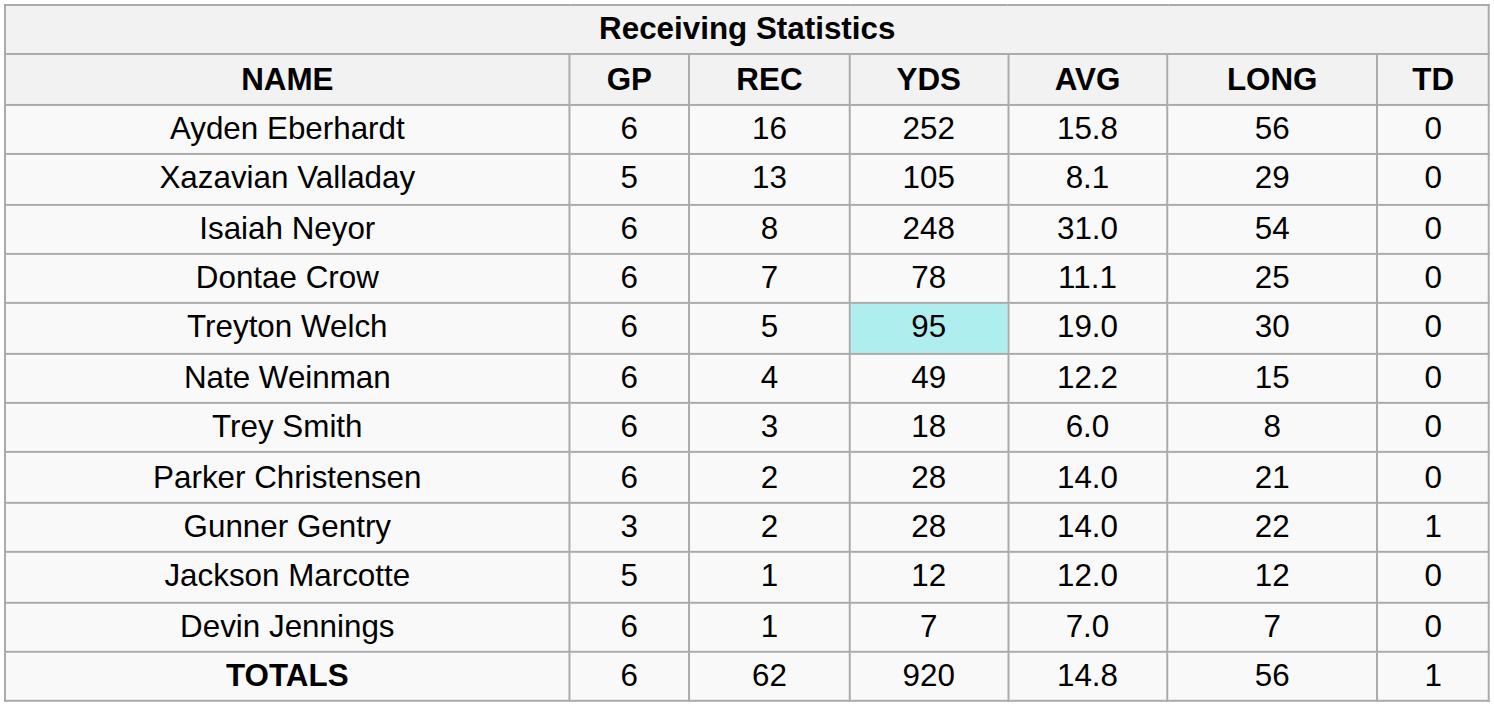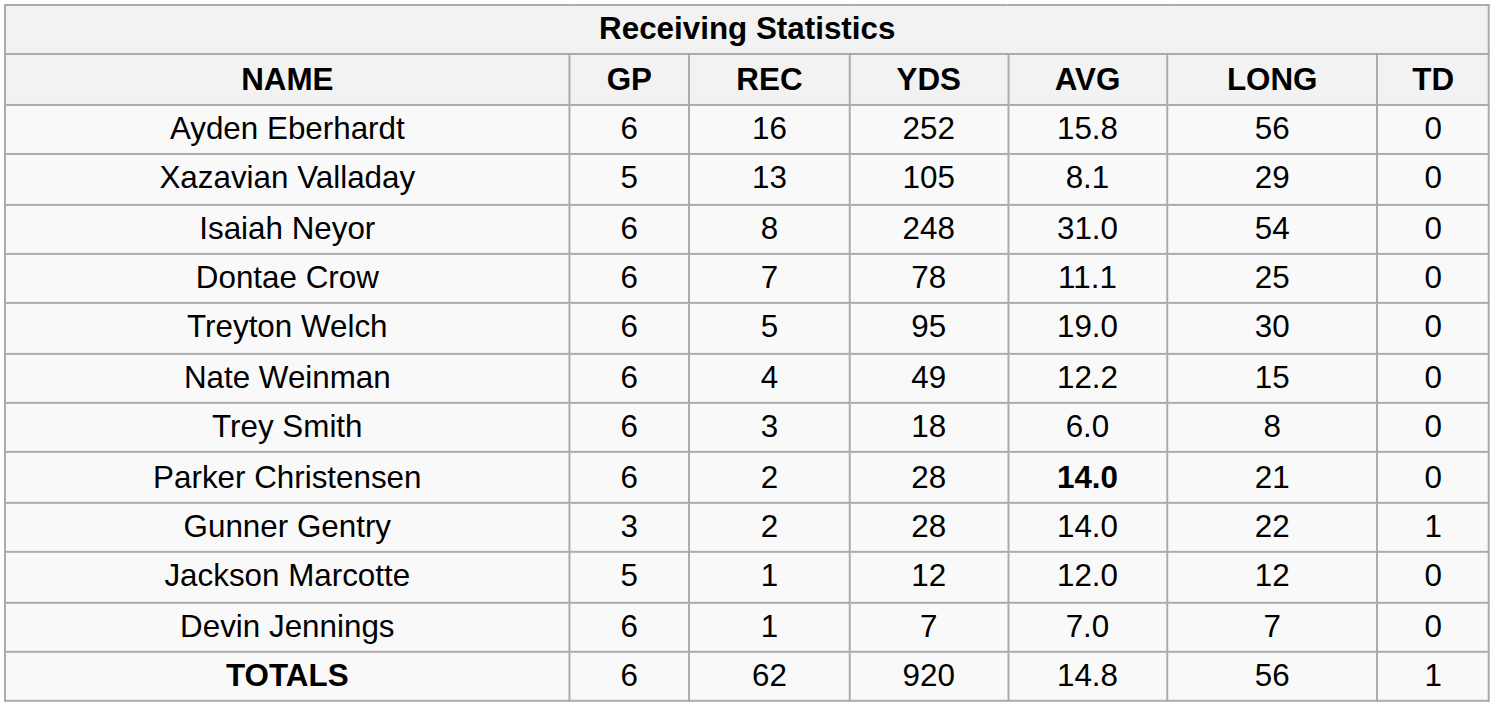(929, 327) paleturquoise background -> (929, 327) no background
(1087, 476) normal -> (1087, 476) bold
